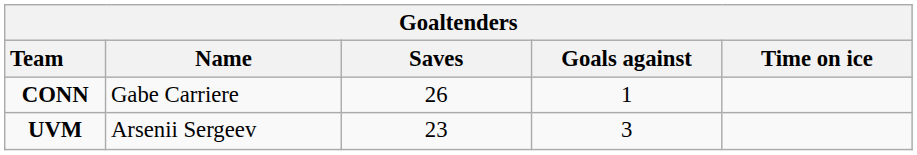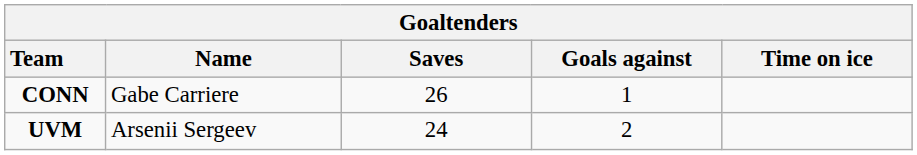(436, 130) 23 -> (436, 130) 24
(627, 130) 3 -> (627, 130) 2
